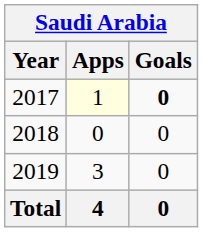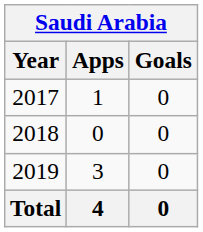(98, 97) lightyellow background -> (98, 97) no background
(163, 97) bold -> (163, 97) normal
